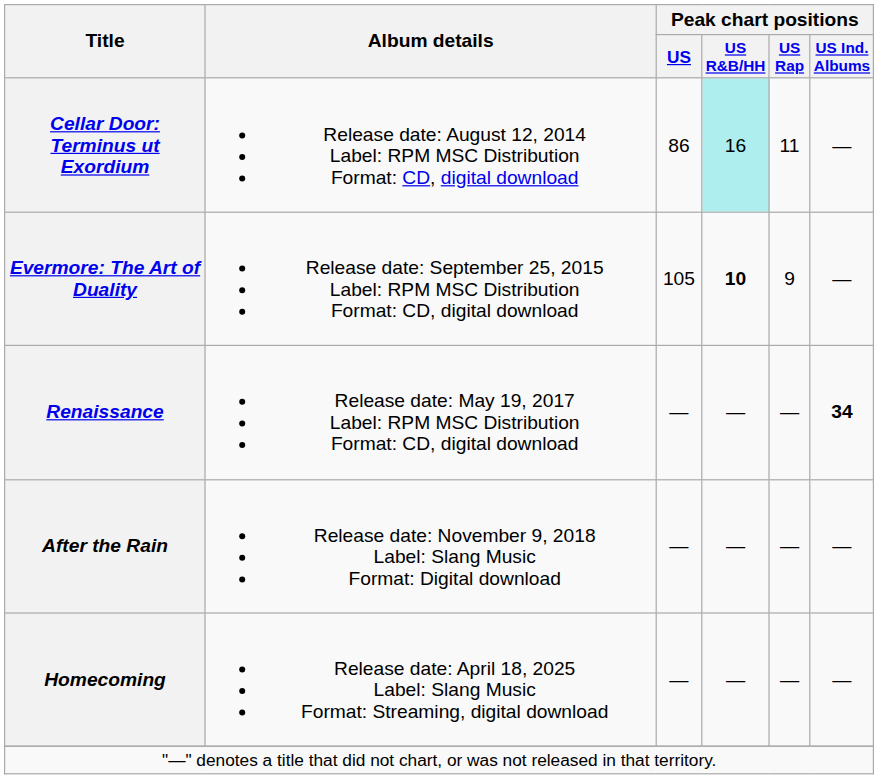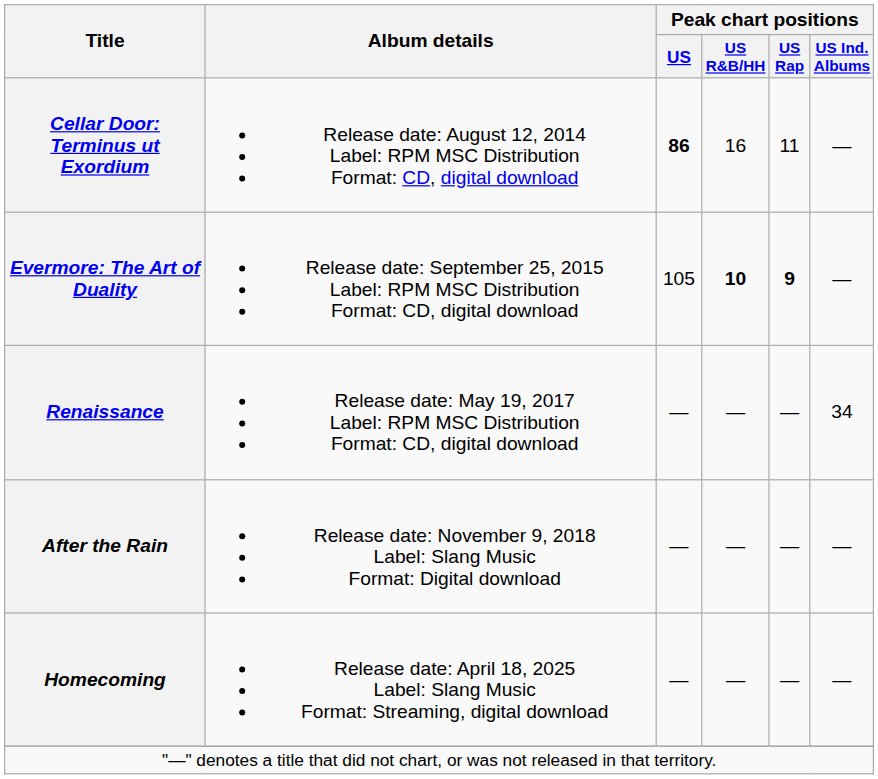(679, 145) normal -> (679, 145) bold
(736, 145) paleturquoise background -> (736, 145) no background
(790, 278) normal -> (790, 278) bold
(842, 412) bold -> (842, 412) normal
